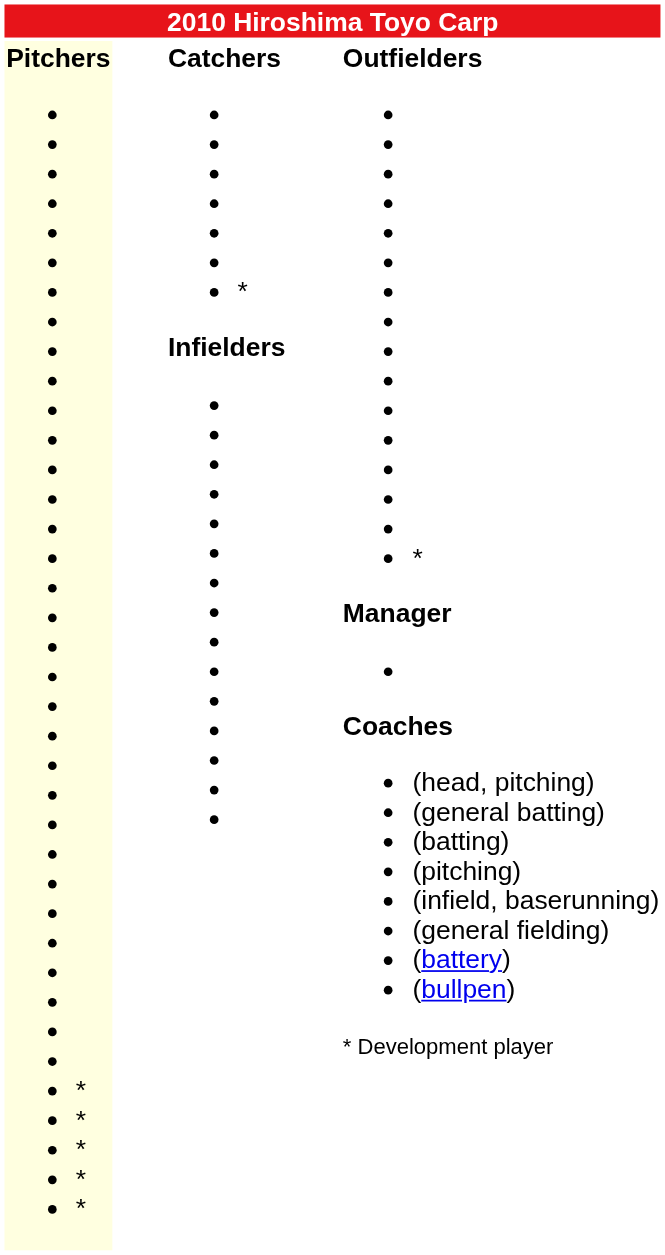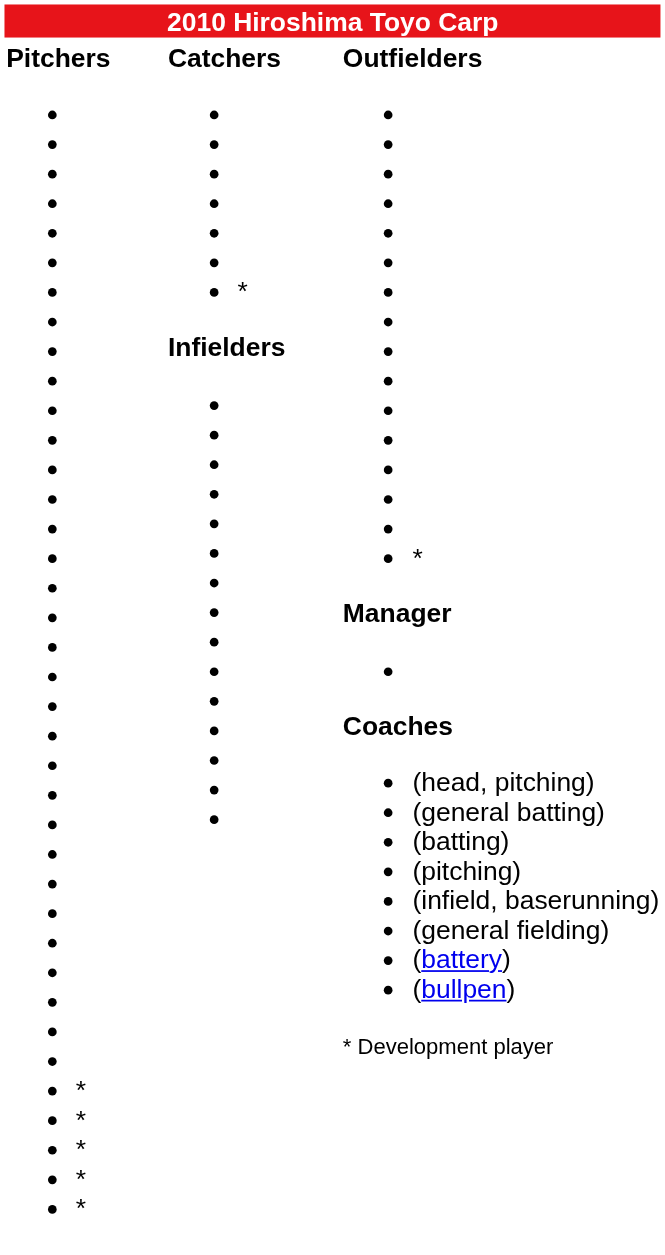(58, 633) lightyellow background -> (58, 633) no background
